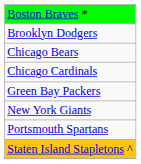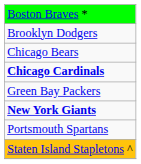(52, 71) normal -> (56, 71) bold
(49, 110) normal -> (52, 110) bold
